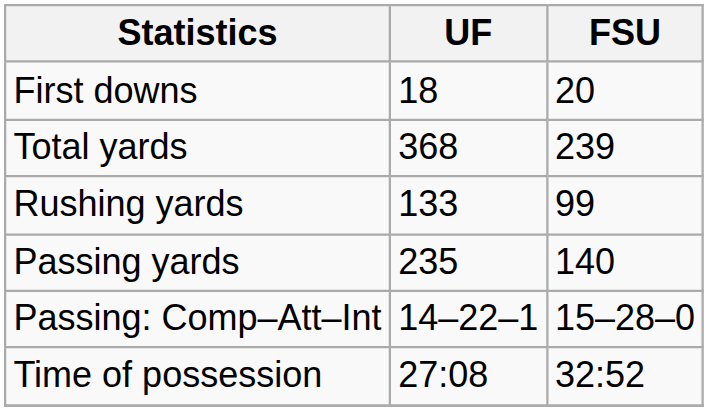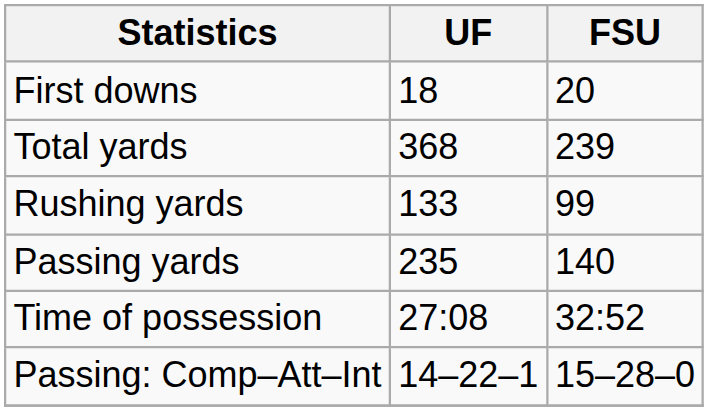rows swapped: (198, 318) <-> (168, 375)
